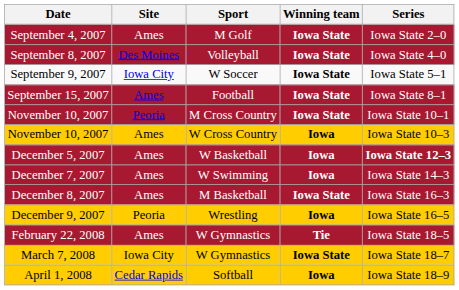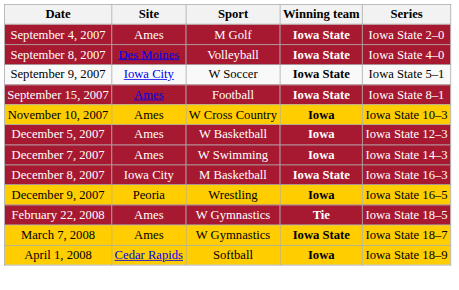- row: (58, 114)
(408, 154) bold -> (407, 134) normal
(149, 194) Ames -> (149, 174) Iowa City
(149, 255) Iowa City -> (149, 235) Ames
